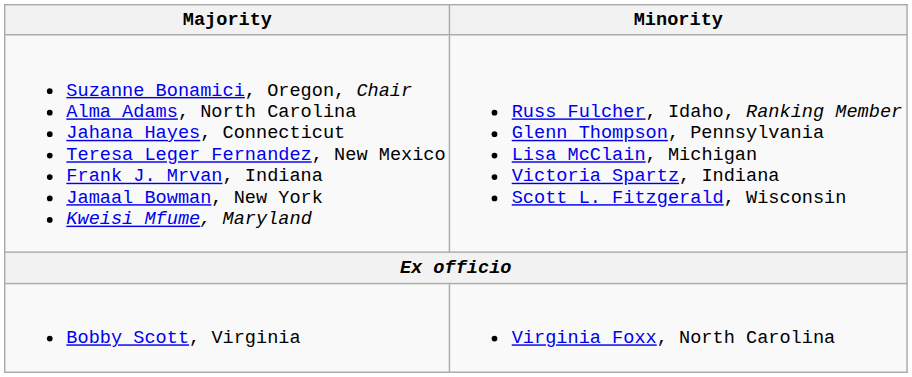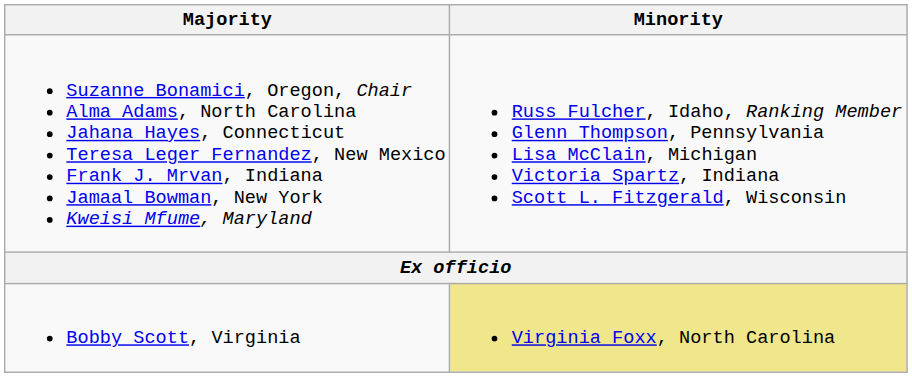(678, 338) no background -> (678, 338) khaki background
